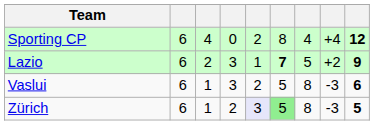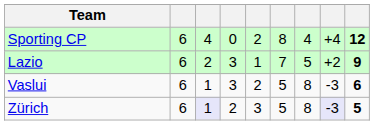(283, 62) bold -> (283, 62) normal
(208, 108) no background -> (208, 108) lavender background
(258, 108) lavender background -> (258, 108) no background
(283, 108) lightgreen background -> (283, 108) no background
(332, 108) no background -> (332, 108) lavender background
